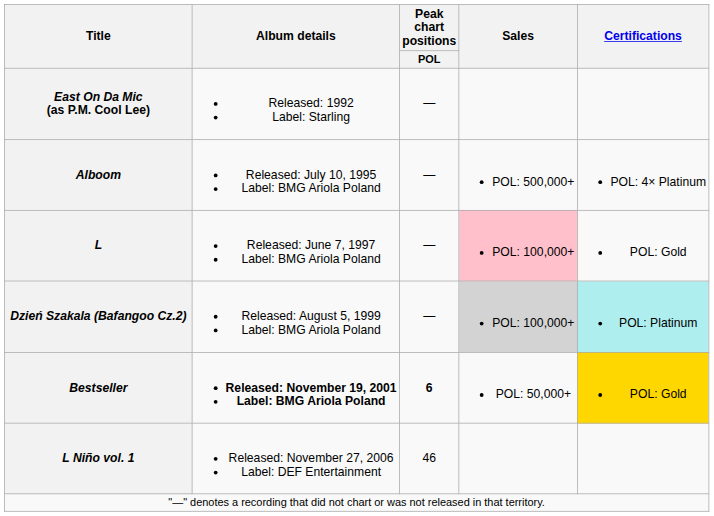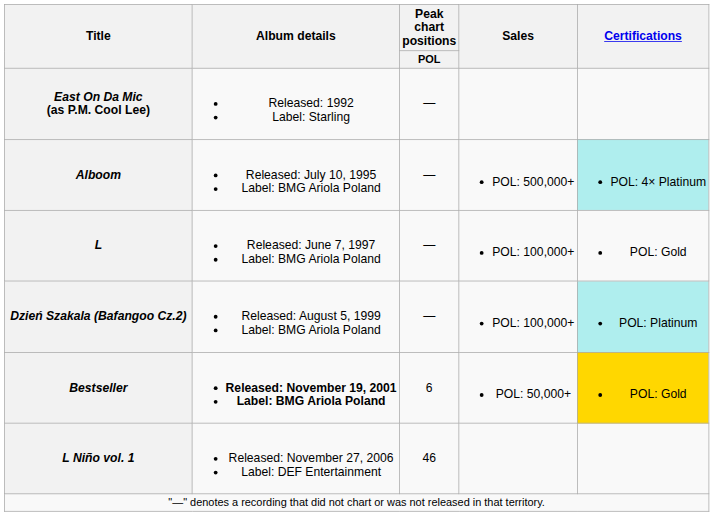(643, 182) no background -> (643, 182) paleturquoise background
(518, 253) pink background -> (518, 253) no background
(518, 324) lightgrey background -> (518, 324) no background
(429, 387) bold -> (429, 387) normal
